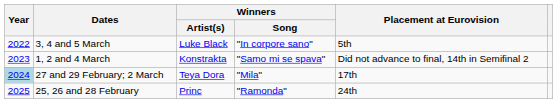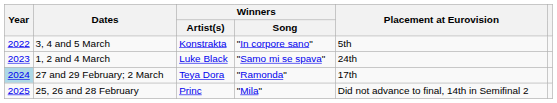(203, 43) Luke Black -> (203, 43) Konstrakta
(203, 59) Konstrakta -> (203, 59) Luke Black
(433, 59) Did not advance to final, 14th in Semifinal 2 -> (347, 59) 24th
(249, 75) "Mila" -> (262, 75) "Ramonda"
(262, 91) "Ramonda" -> (249, 91) "Mila"
(347, 91) 24th -> (433, 91) Did not advance to final, 14th in Semifinal 2
